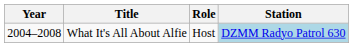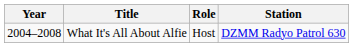(283, 33) lightblue background -> (283, 33) no background
